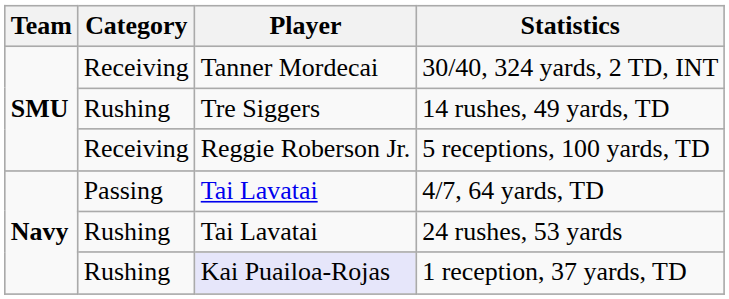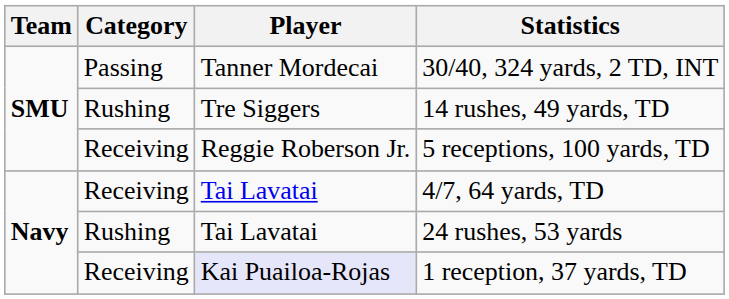(136, 67) Receiving -> (123, 67) Passing
(123, 190) Passing -> (136, 190) Receiving
(127, 272) Rushing -> (136, 272) Receiving
